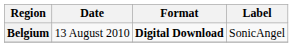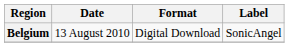(179, 32) bold -> (178, 32) normal
